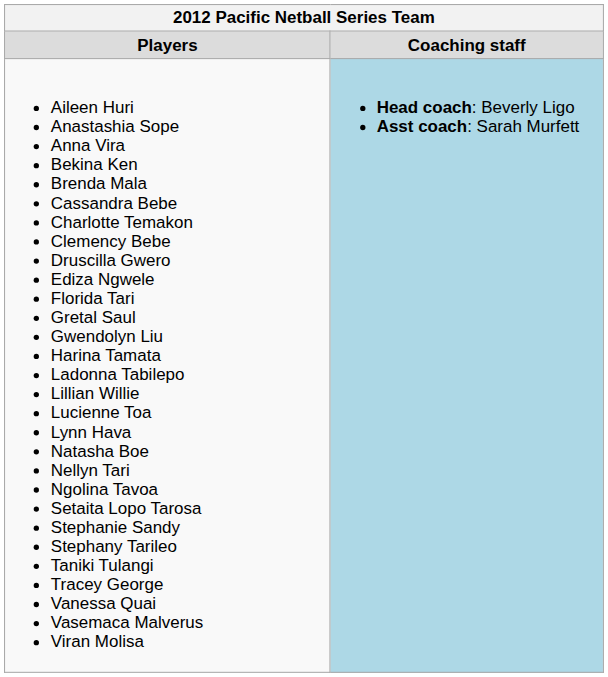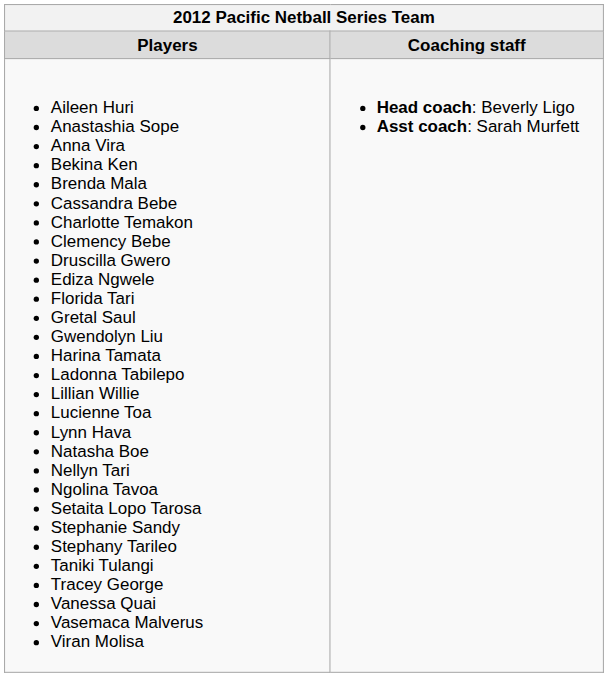(467, 117) lightblue background -> (467, 117) no background
